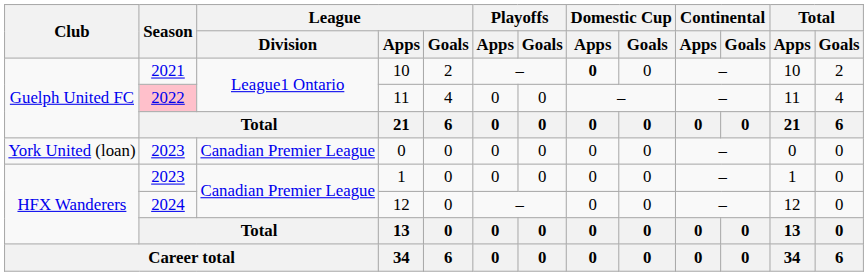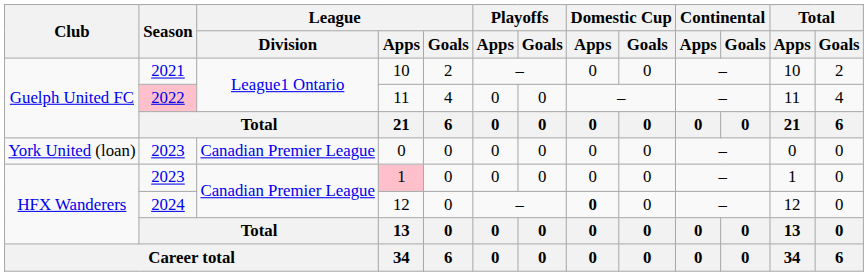(593, 71) bold -> (593, 71) normal
(401, 177) no background -> (401, 177) pink background
(593, 204) normal -> (593, 204) bold
